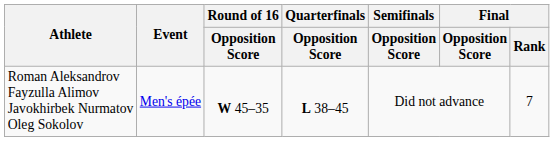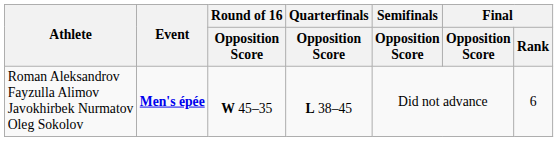(170, 101) normal -> (172, 101) bold
(529, 101) 7 -> (533, 101) 6
